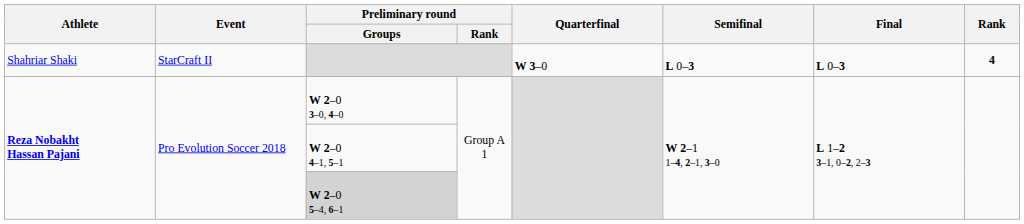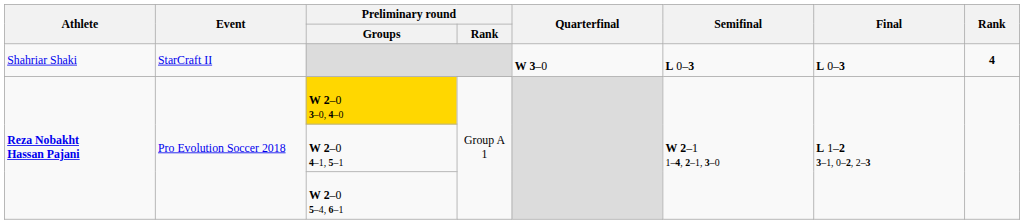(326, 107) no background -> (326, 107) gold background
(326, 202) lightgrey background -> (326, 202) no background
